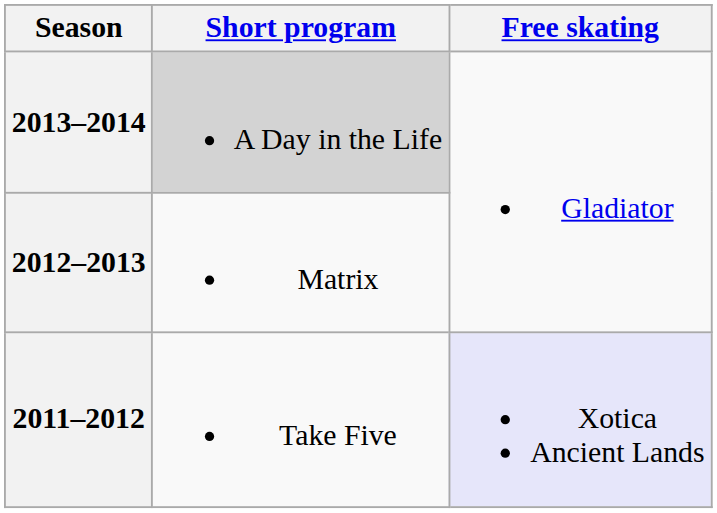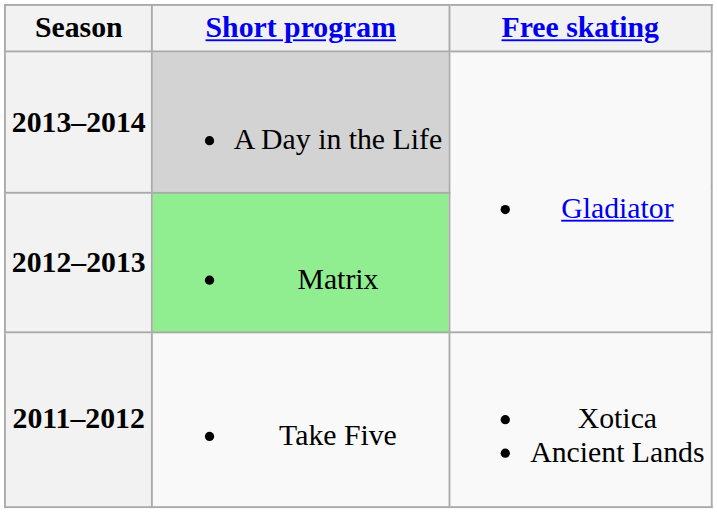(301, 279) no background -> (301, 279) lightgreen background
(580, 436) lavender background -> (580, 436) no background
